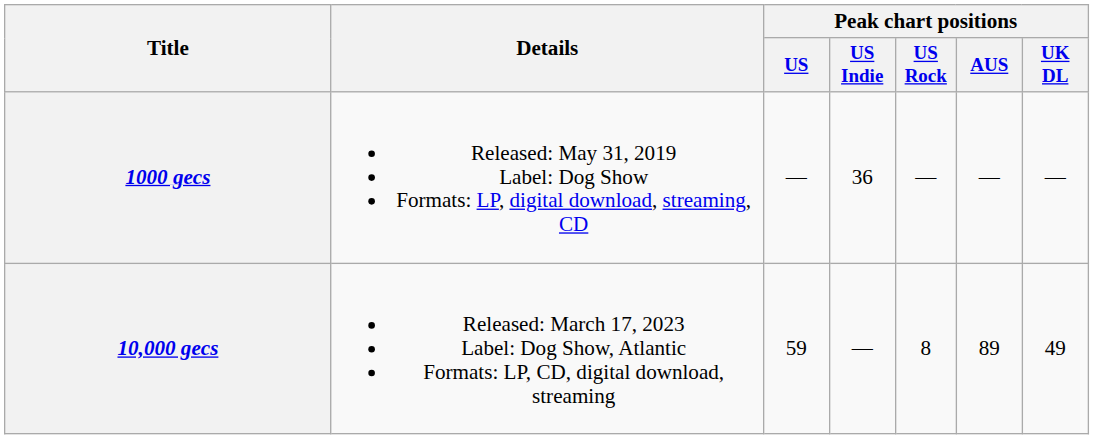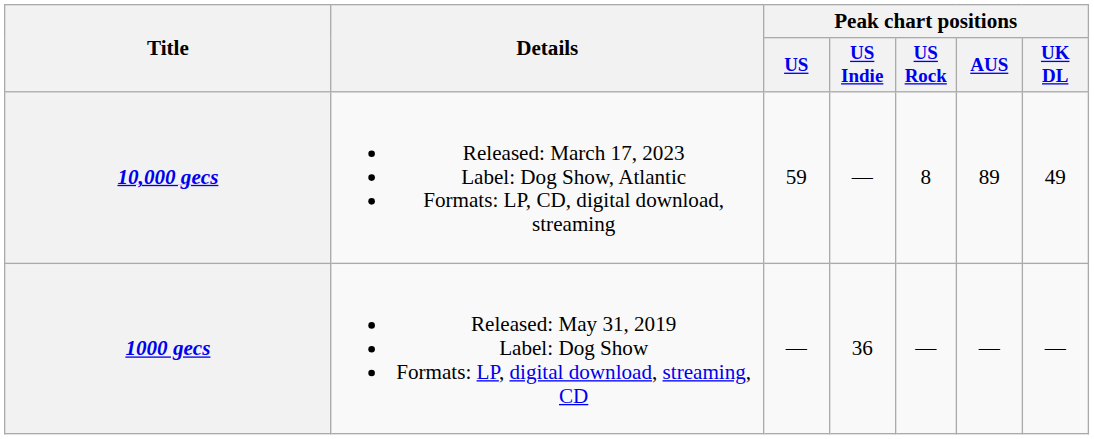rows swapped: (168, 177) <-> (168, 347)
